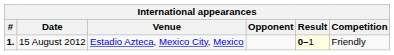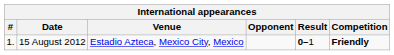(11, 42) bold -> (11, 42) normal
(306, 42) lightyellow background -> (306, 42) no background
(349, 42) normal -> (350, 42) bold
